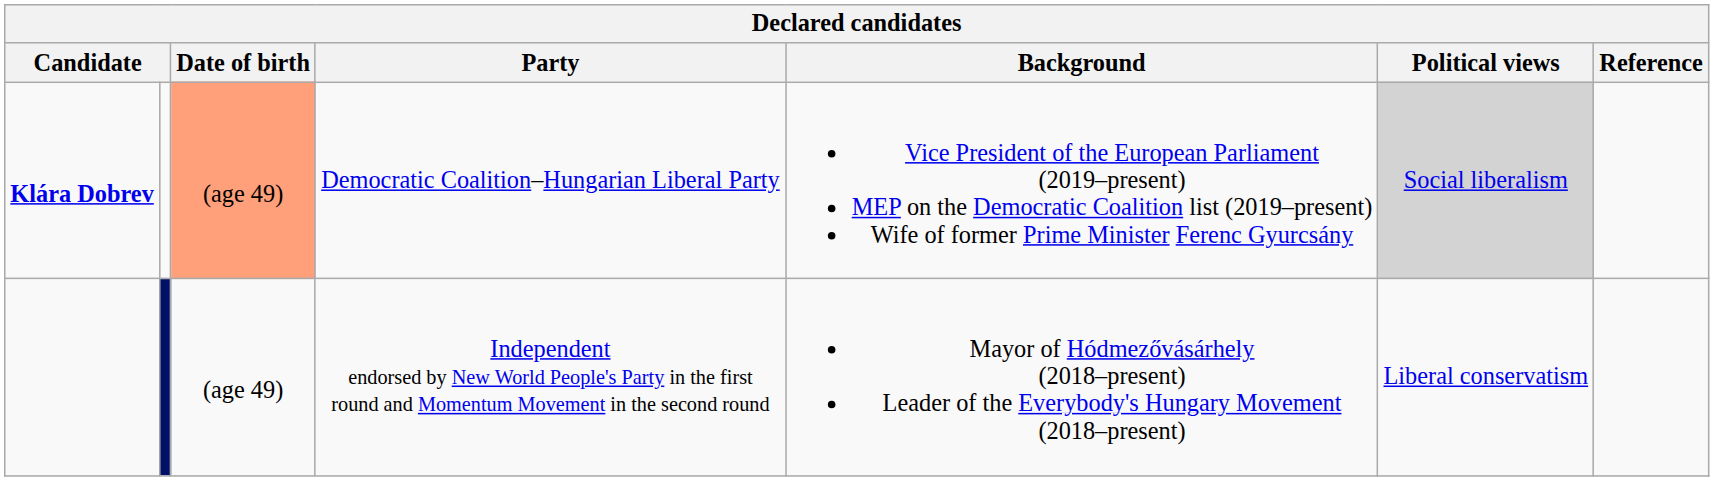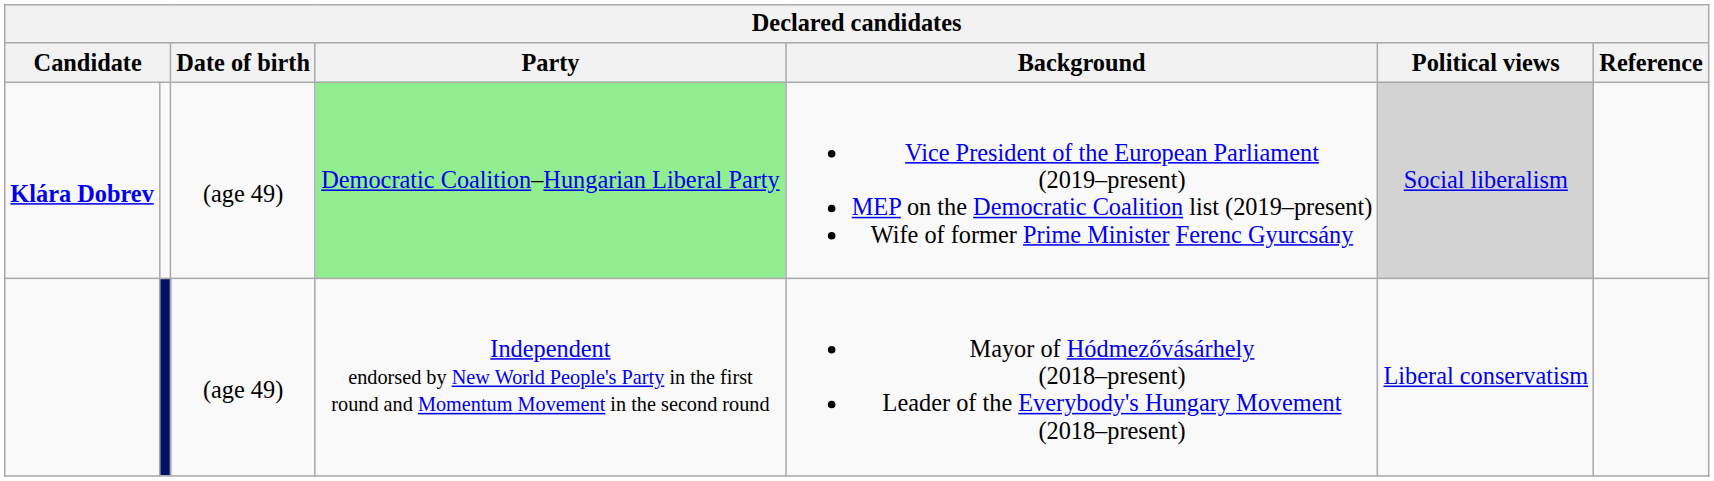(243, 193) lightsalmon background -> (243, 193) no background
(550, 179) no background -> (550, 179) lightgreen background
